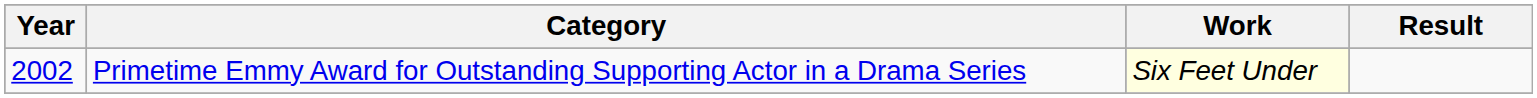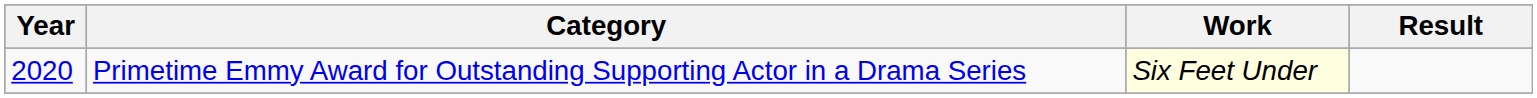(42, 70) 2002 -> (42, 70) 2020
